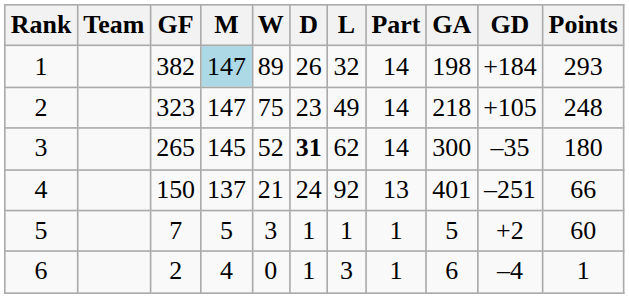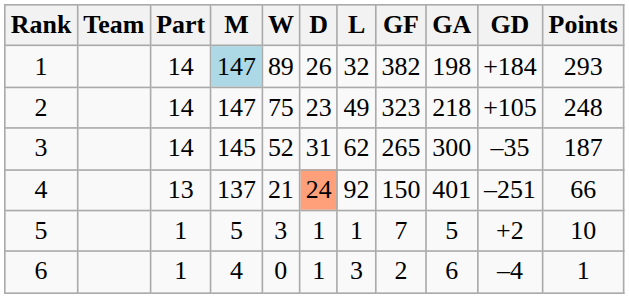columns swapped: (396, 25) <-> (176, 25)
(309, 148) bold -> (319, 148) normal
(583, 148) 180 -> (583, 148) 187
(309, 189) no background -> (319, 189) lightsalmon background
(583, 230) 60 -> (583, 230) 10
